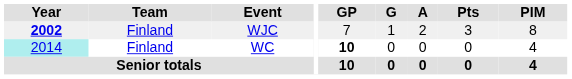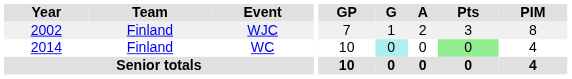(46, 30) bold -> (46, 30) normal
(46, 48) paleturquoise background -> (46, 48) no background
(347, 48) bold -> (347, 48) normal
(391, 48) no background -> (391, 48) paleturquoise background
(468, 48) no background -> (468, 48) lightgreen background
